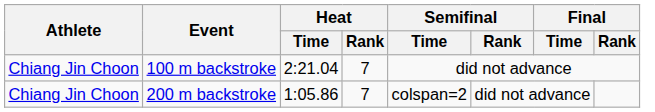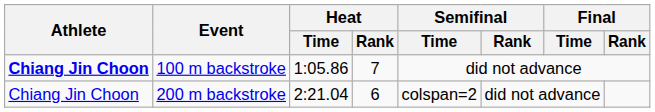(74, 68) normal -> (79, 68) bold
(311, 68) 2:21.04 -> (321, 68) 1:05.86
(311, 94) 1:05.86 -> (321, 94) 2:21.04
(365, 94) 7 -> (375, 94) 6
